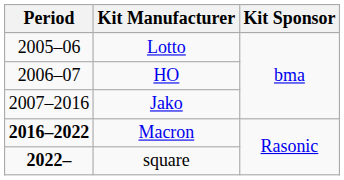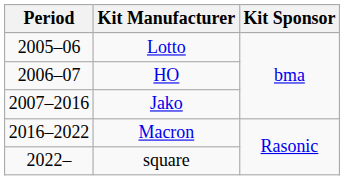(49, 132) bold -> (49, 132) normal
(49, 160) bold -> (49, 160) normal
